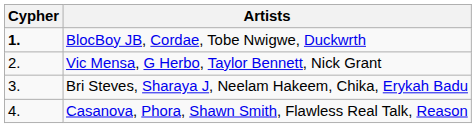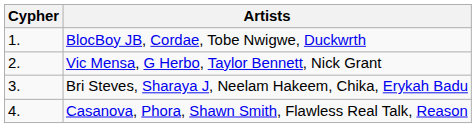(14, 39) bold -> (14, 39) normal
